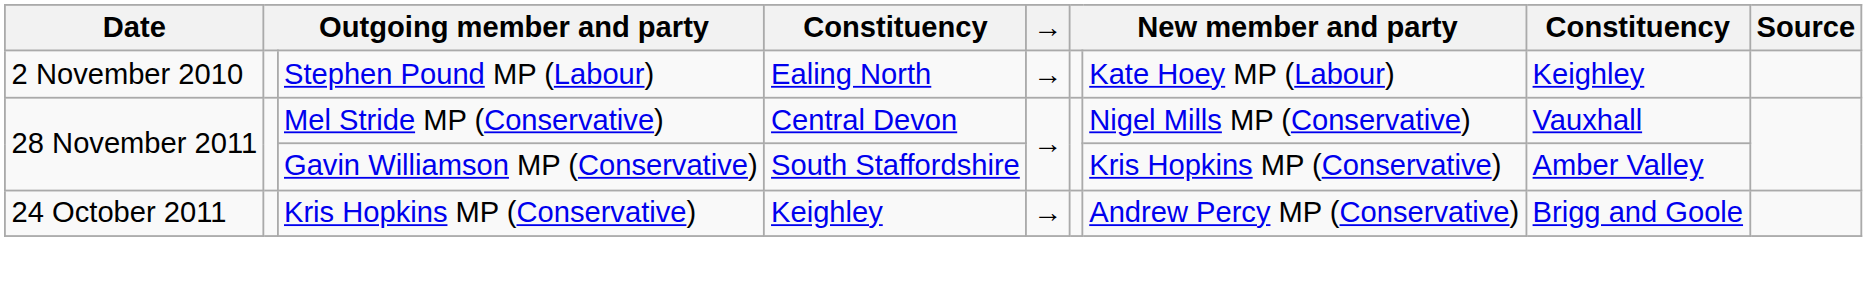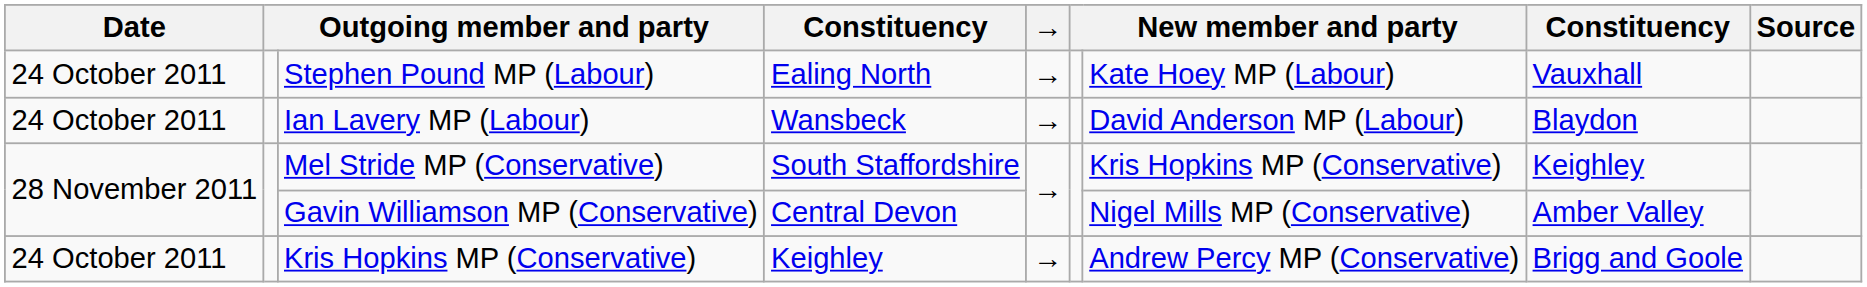(127, 73) 2 November 2010 -> (119, 73) 24 October 2011
(1588, 73) Keighley -> (1587, 73) Vauxhall
+ row: (437, 119)
(864, 119) Central Devon -> (895, 166) South Staffordshire
(1280, 119) Nigel Mills MP (Conservative) -> (1295, 166) Kris Hopkins MP (Conservative)
(1587, 119) Vauxhall -> (1588, 166) Keighley
(895, 166) South Staffordshire -> (864, 212) Central Devon
(1295, 166) Kris Hopkins MP (Conservative) -> (1280, 212) Nigel Mills MP (Conservative)
